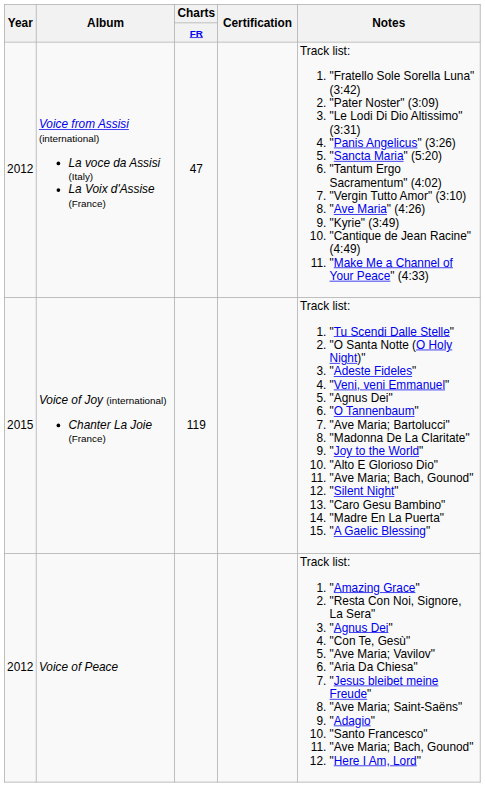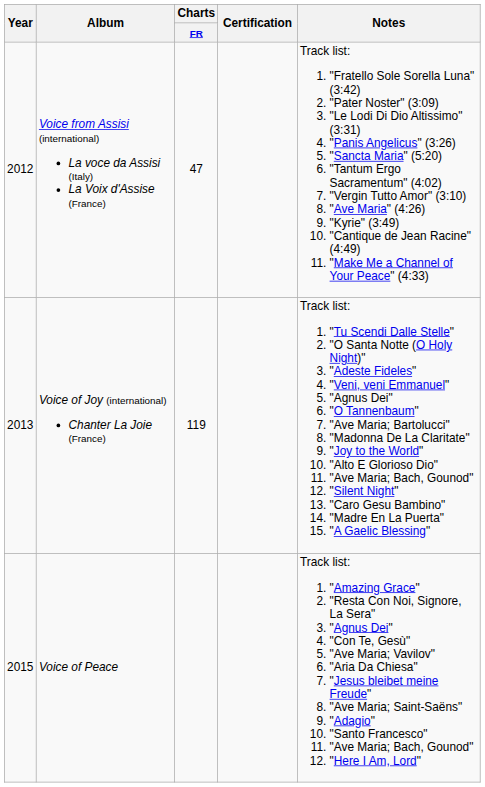(20, 425) 2015 -> (20, 425) 2013
(20, 667) 2012 -> (20, 667) 2015
